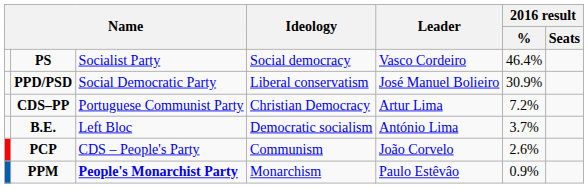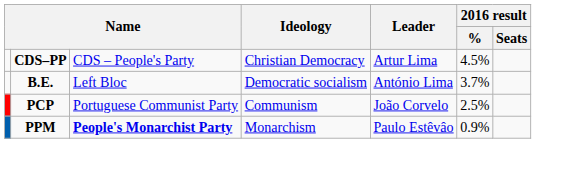- row: (43, 60)
- row: (43, 82)
(161, 104) Portuguese Communist Party -> (134, 60) CDS – People's Party
(524, 104) 7.2% -> (475, 60) 4.5%
(139, 149) CDS – People's Party -> (156, 104) Portuguese Communist Party
(524, 149) 2.6% -> (475, 104) 2.5%
